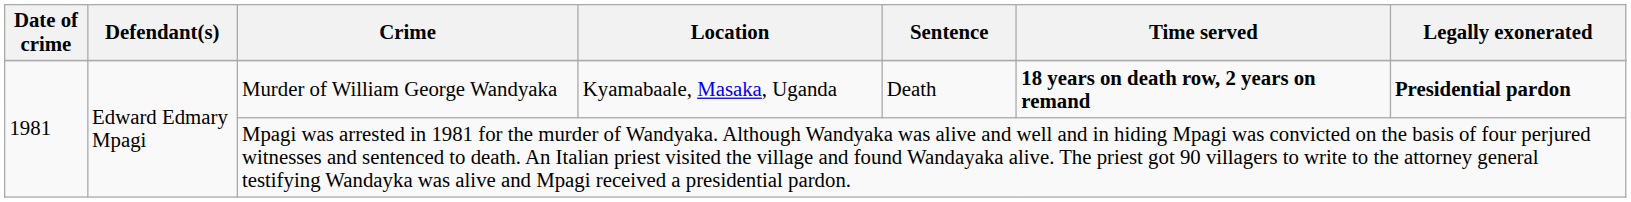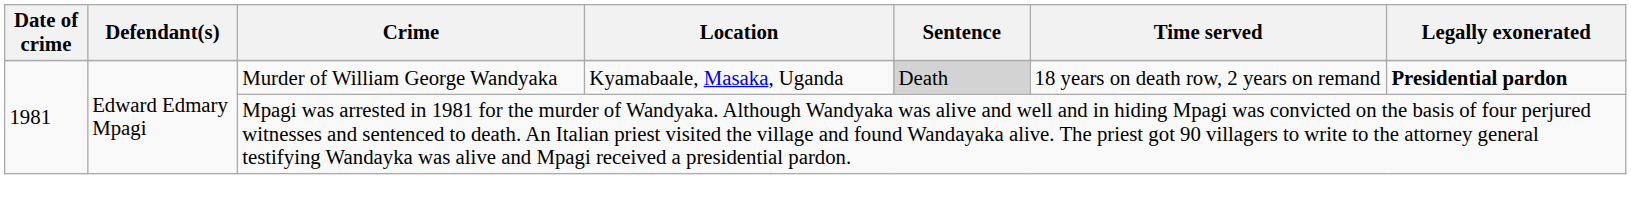(912, 89) no background -> (923, 77) lightgrey background
(1169, 89) bold -> (1207, 77) normal
